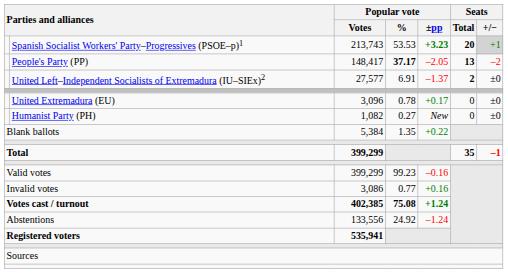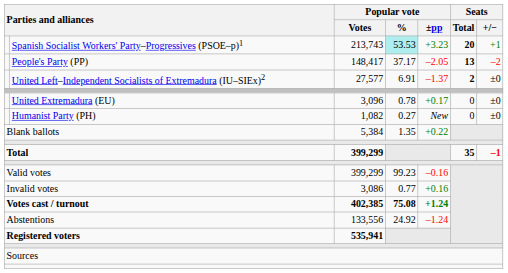(404, 45) no background -> (404, 45) paleturquoise background
(437, 45) bold -> (437, 45) normal
(495, 45) lightgrey background -> (495, 45) no background
(404, 62) bold -> (404, 62) normal
